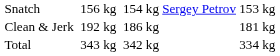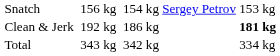(257, 26) normal -> (258, 26) bold
